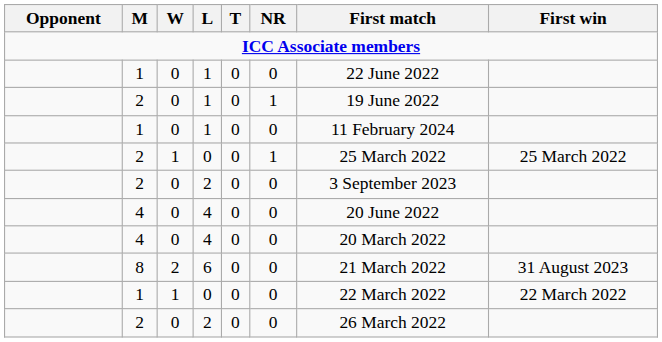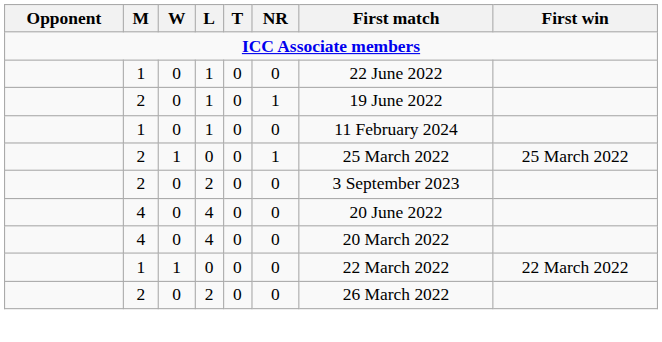- row: (140, 267)
